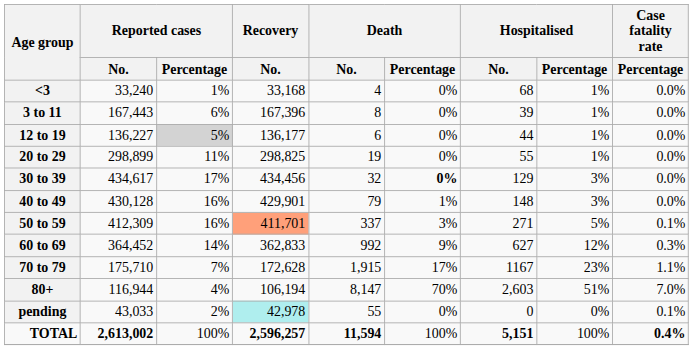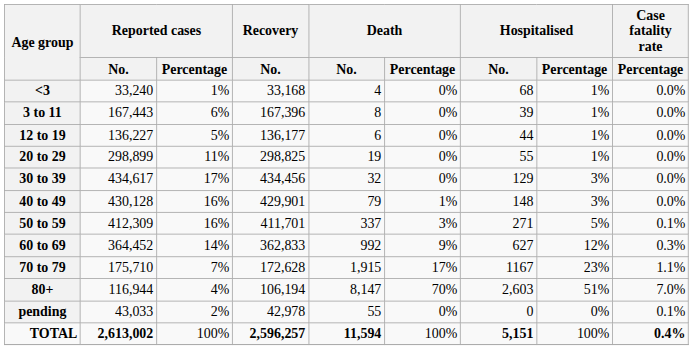(220, 135) lightgrey background -> (220, 135) no background
(447, 179) bold -> (448, 179) normal
(283, 223) lightsalmon background -> (283, 223) no background
(286, 311) paleturquoise background -> (286, 311) no background
